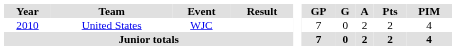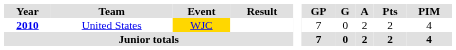(28, 25) normal -> (28, 25) bold
(201, 25) no background -> (201, 25) gold background
